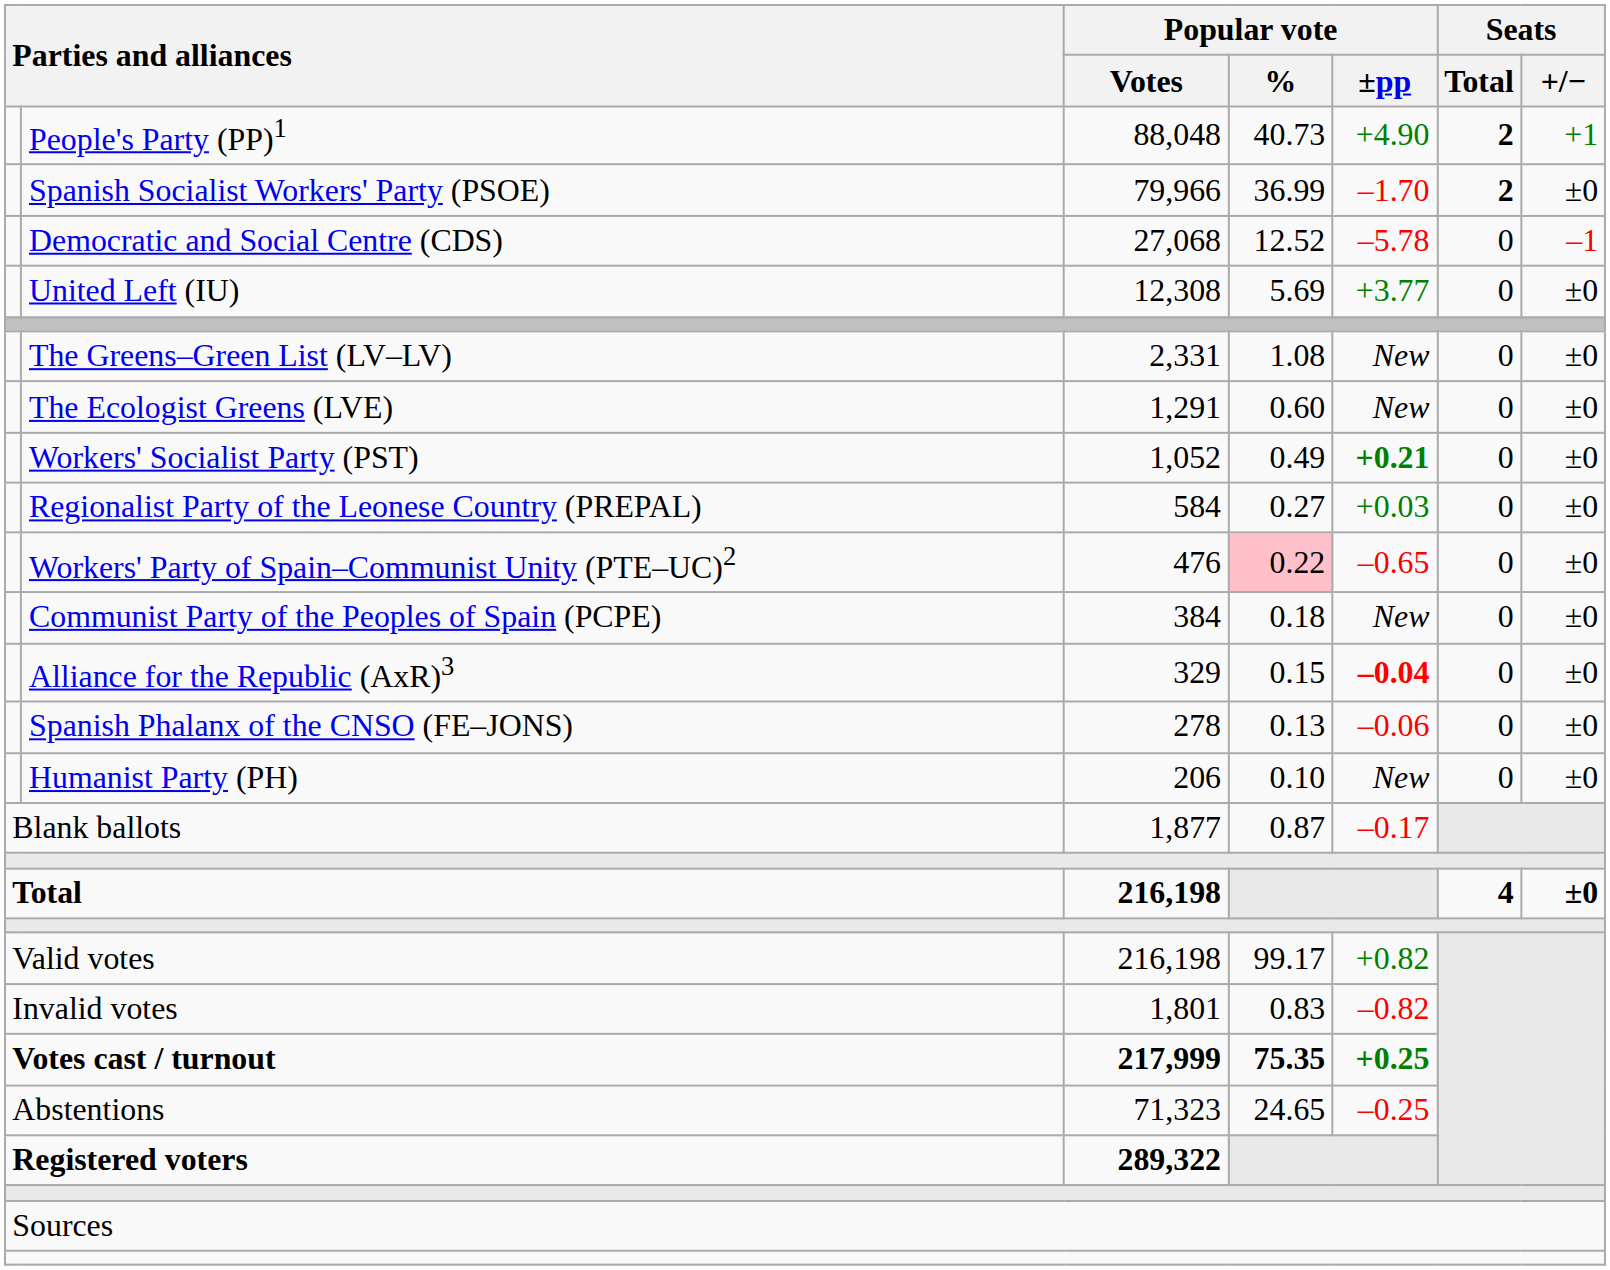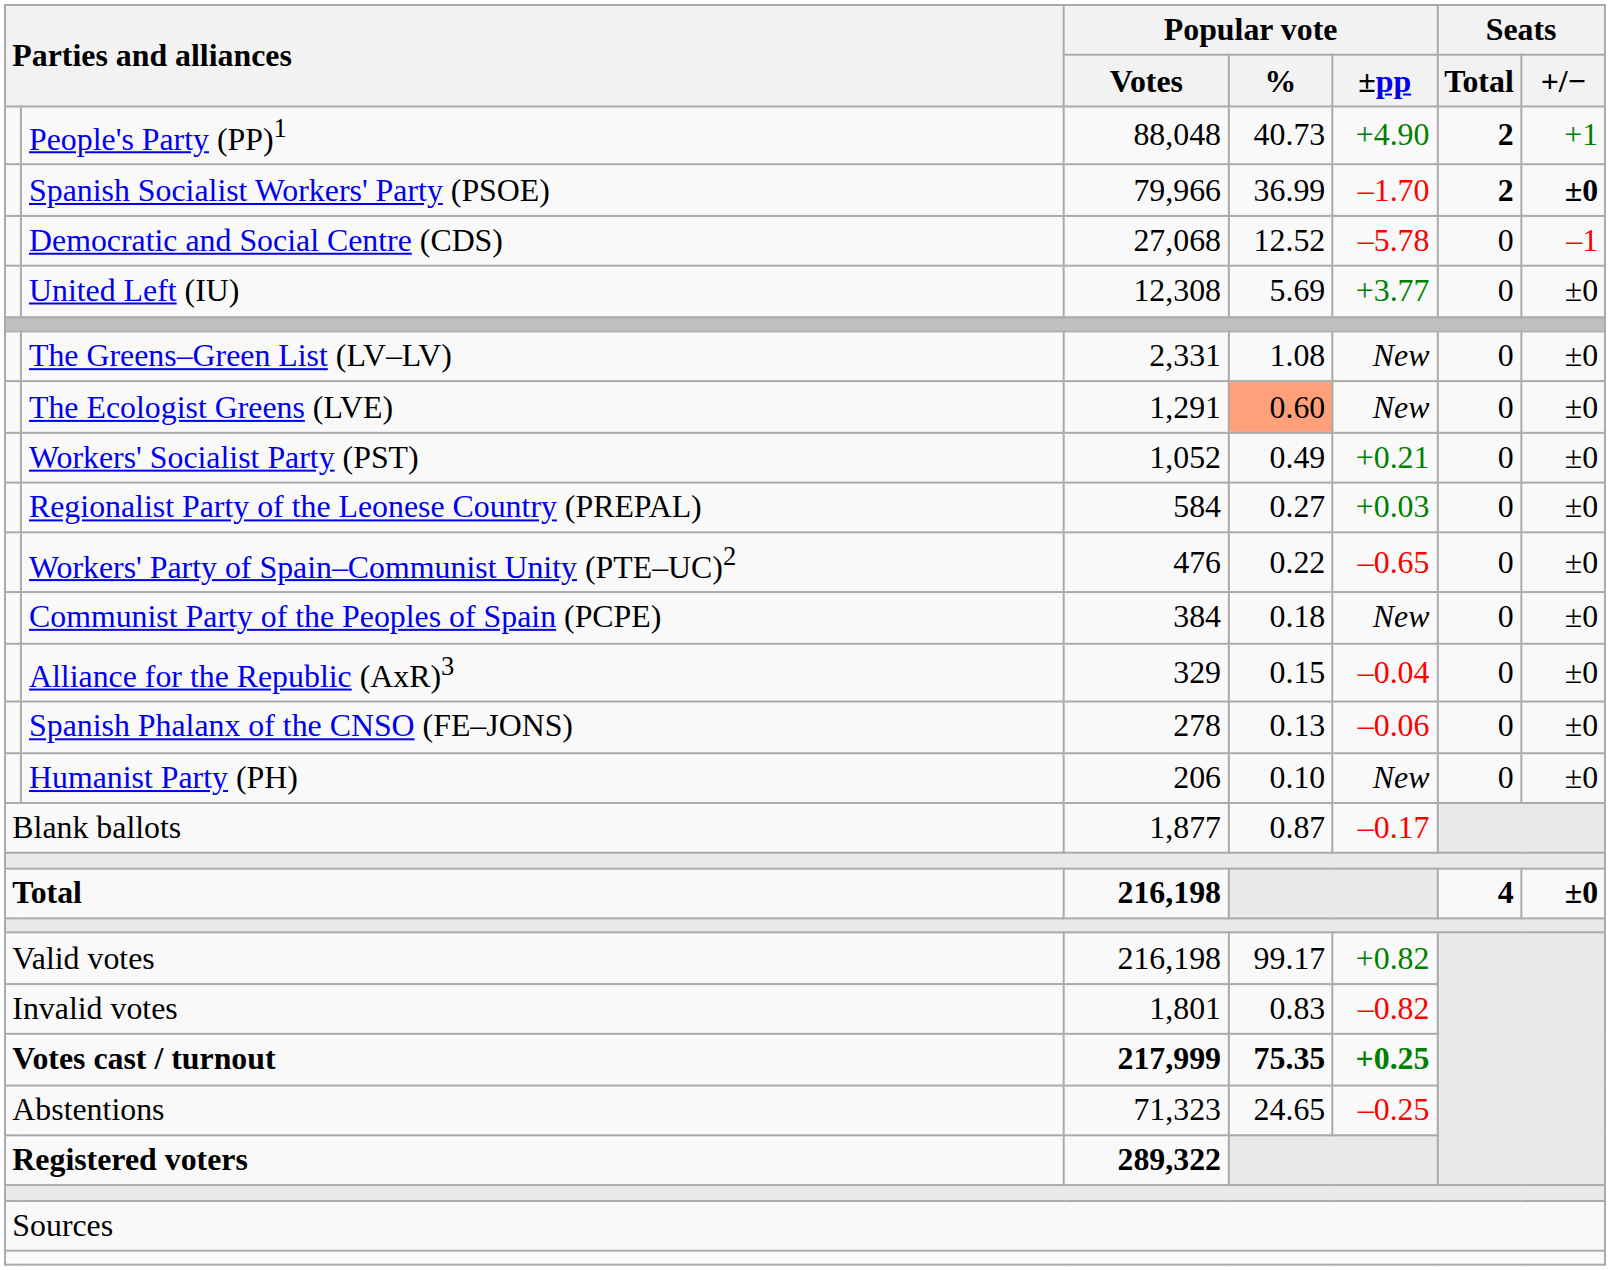(1581, 189) normal -> (1581, 189) bold
(1297, 406) no background -> (1297, 406) lightsalmon background
(1393, 457) bold -> (1393, 457) normal
(1297, 562) pink background -> (1297, 562) no background
(1394, 671) bold -> (1394, 671) normal
